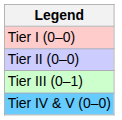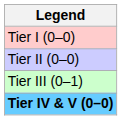(59, 103) normal -> (61, 103) bold
